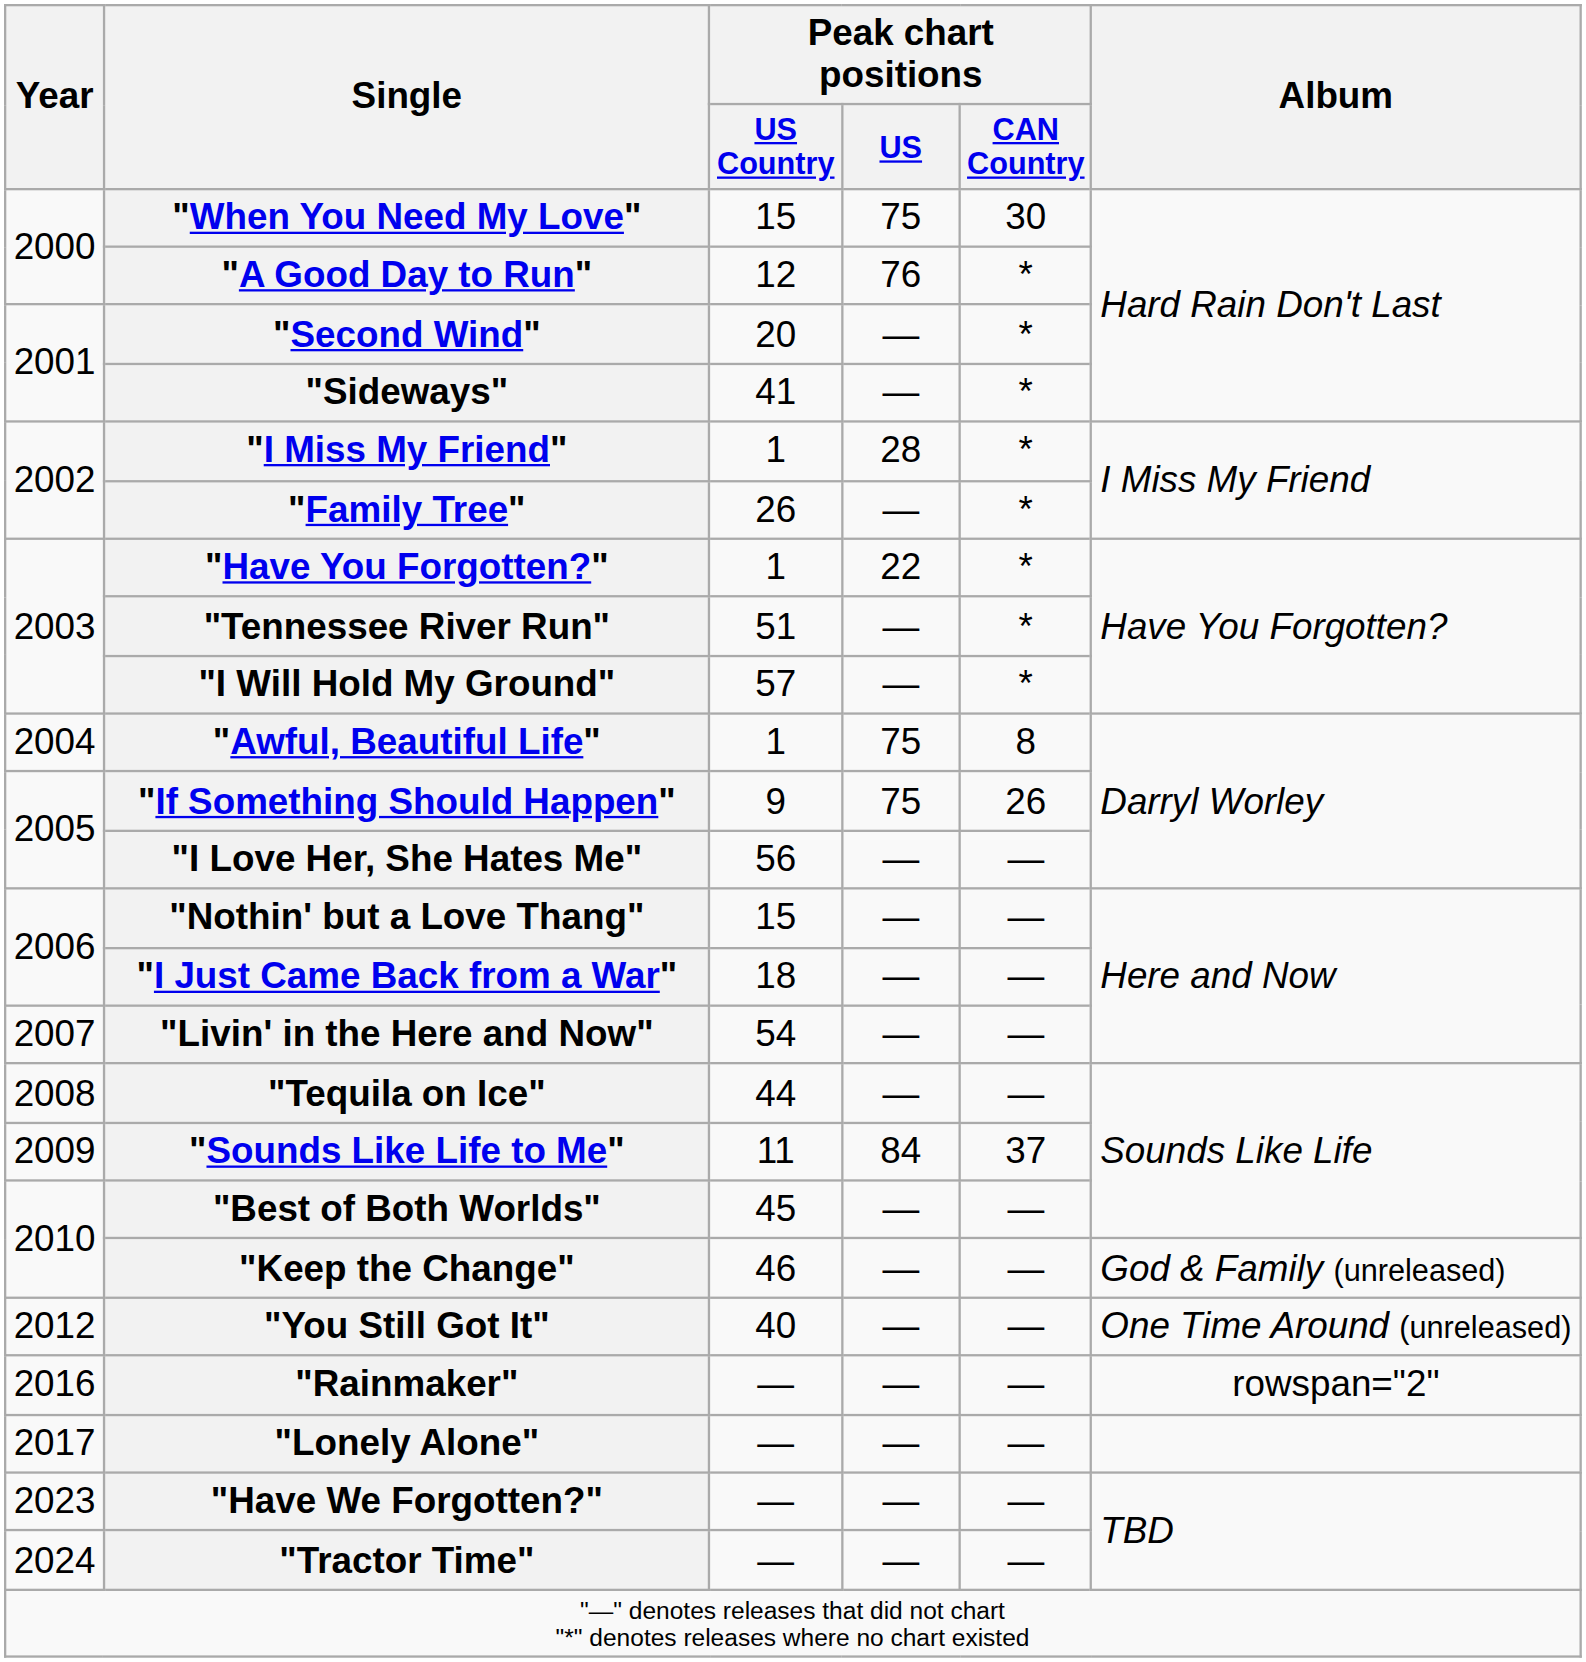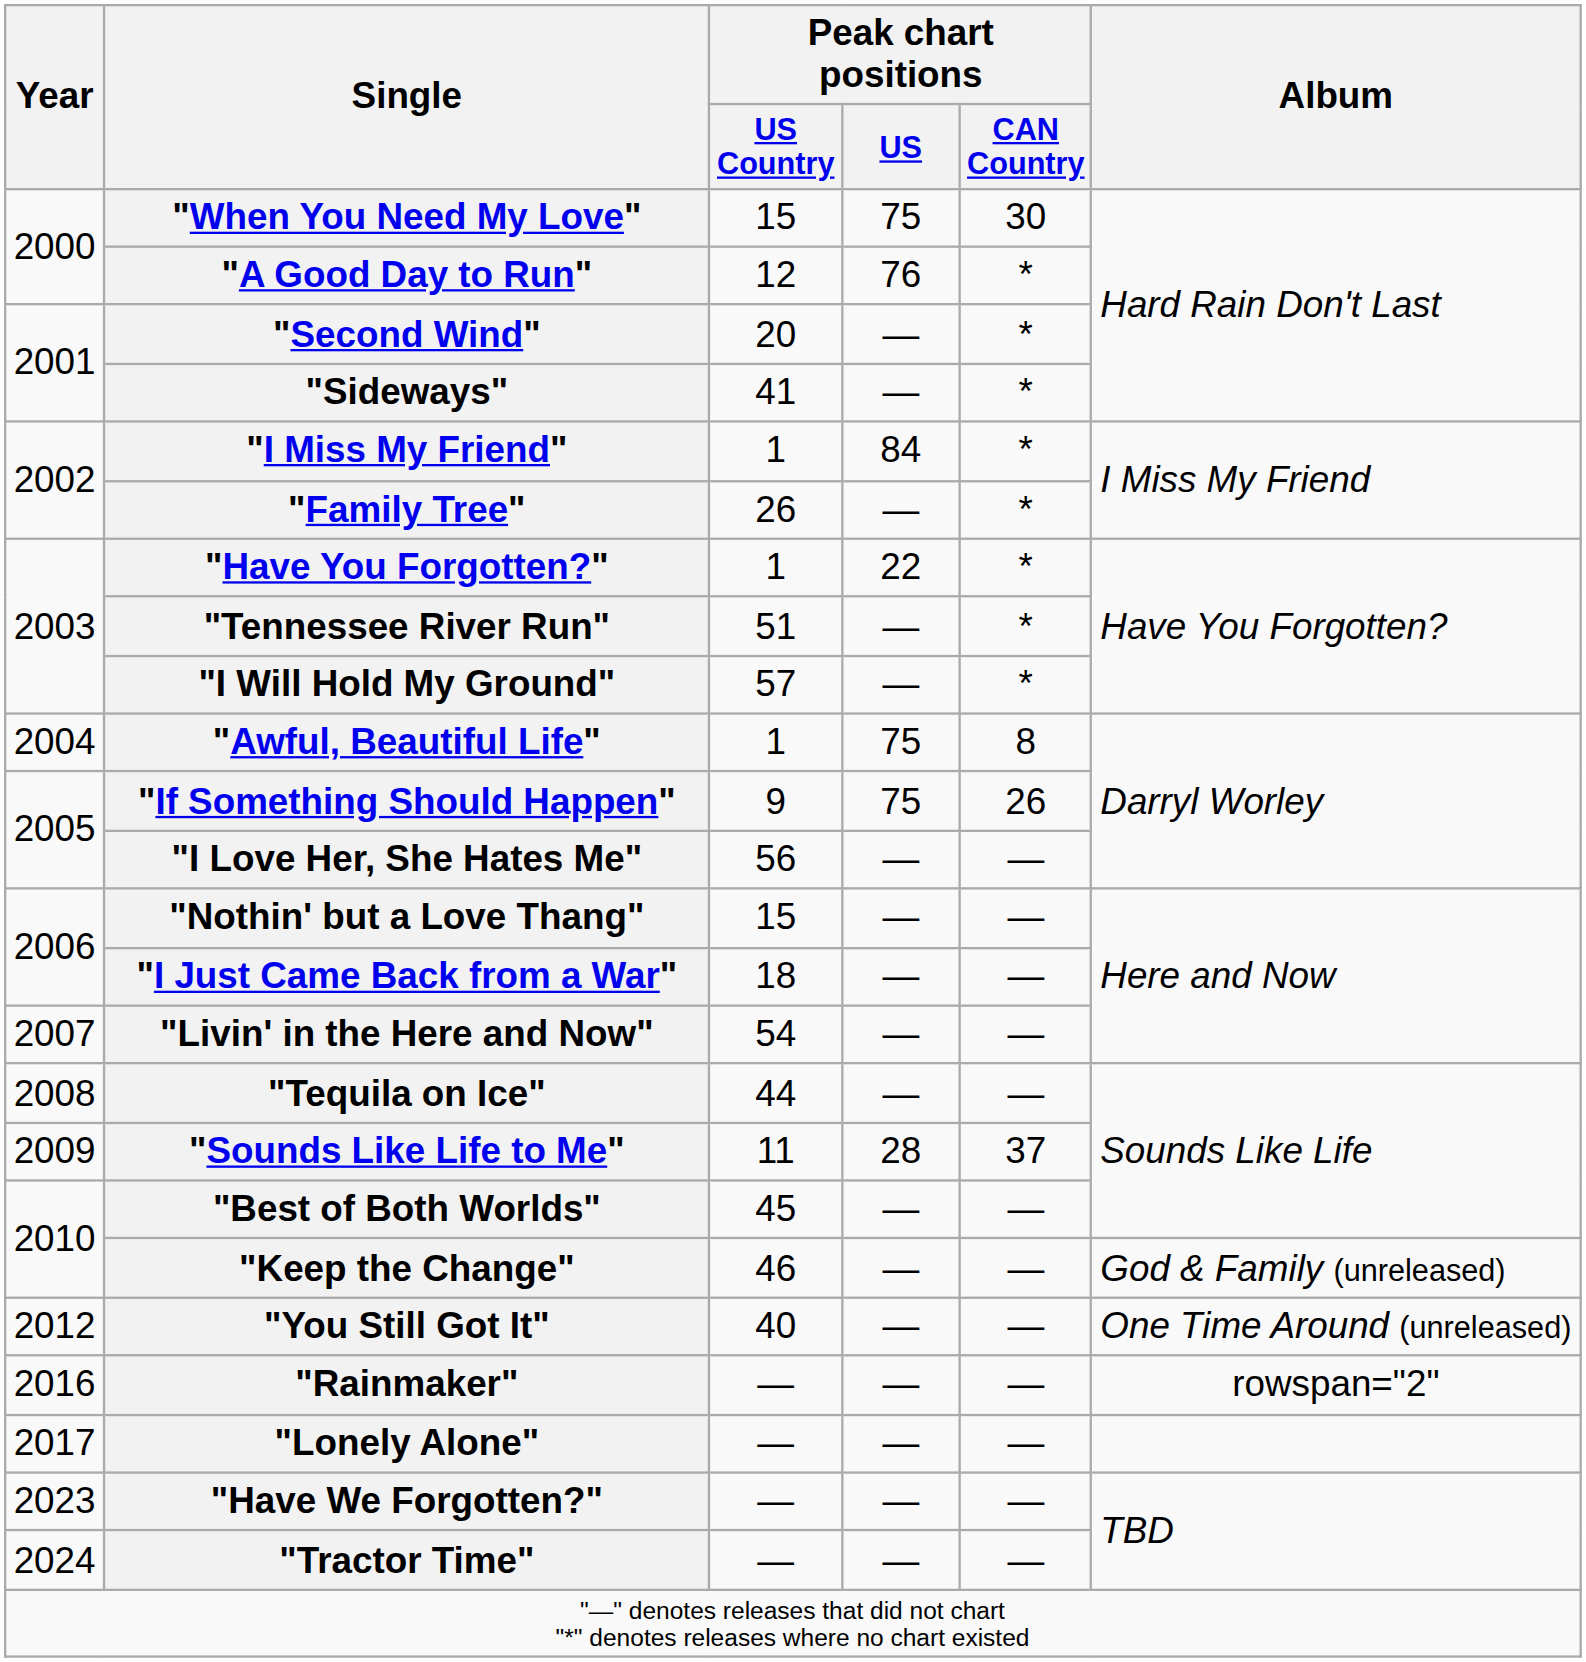(901, 450) 28 -> (901, 450) 84
(901, 1150) 84 -> (901, 1150) 28
